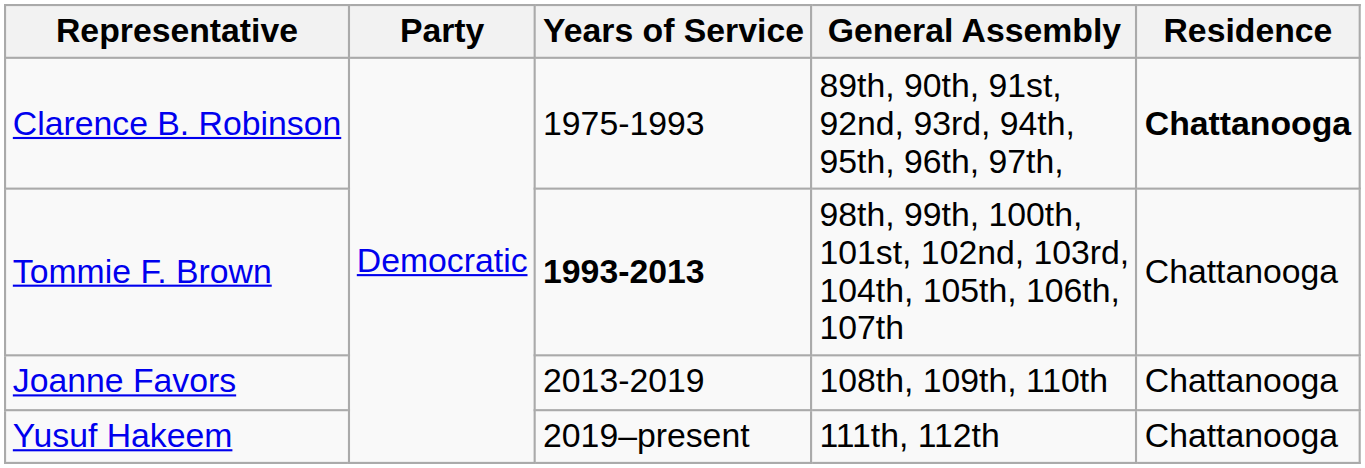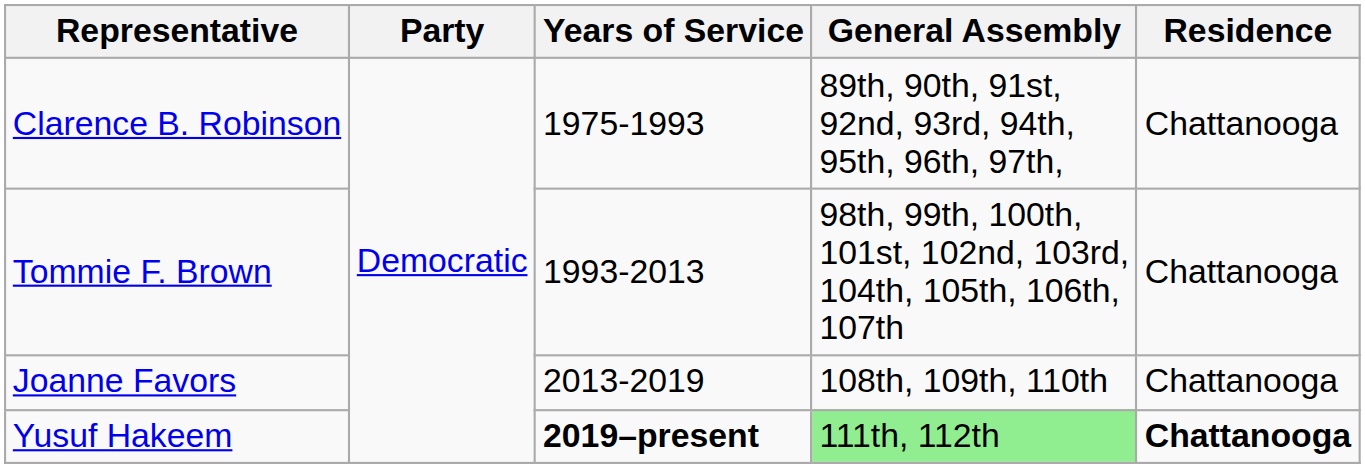(1248, 122) bold -> (1241, 122) normal
(624, 271) bold -> (624, 271) normal
(646, 435) normal -> (651, 435) bold
(910, 435) no background -> (910, 435) lightgreen background
(1241, 435) normal -> (1248, 435) bold
